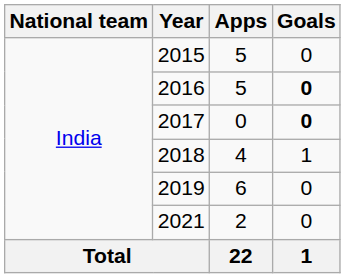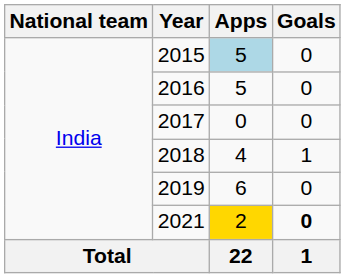(241, 54) no background -> (241, 54) lightblue background
(306, 88) bold -> (306, 88) normal
(306, 121) bold -> (306, 121) normal
(241, 222) no background -> (241, 222) gold background
(306, 222) normal -> (306, 222) bold
